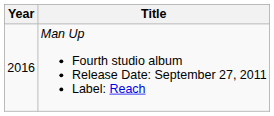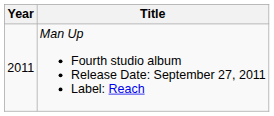(21, 67) 2016 -> (21, 67) 2011
